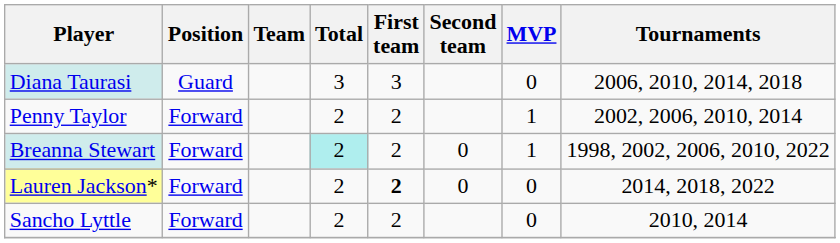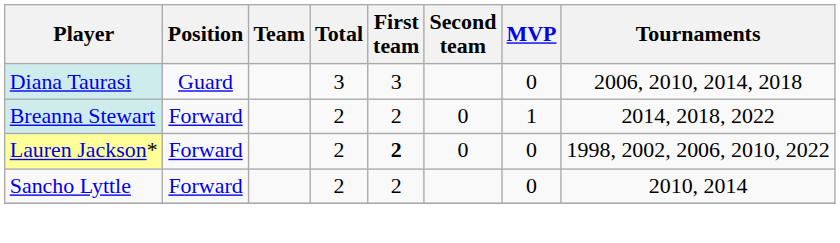- row: (68, 116)
(339, 150) paleturquoise background -> (339, 116) no background
(698, 150) 1998, 2002, 2006, 2010, 2022 -> (698, 116) 2014, 2018, 2022
(698, 185) 2014, 2018, 2022 -> (698, 150) 1998, 2002, 2006, 2010, 2022
